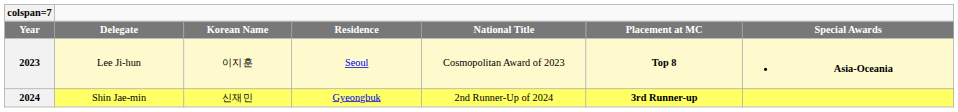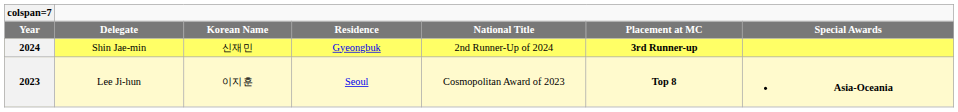rows swapped: (30, 97) <-> (30, 63)
